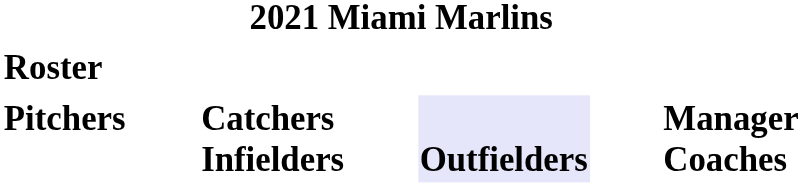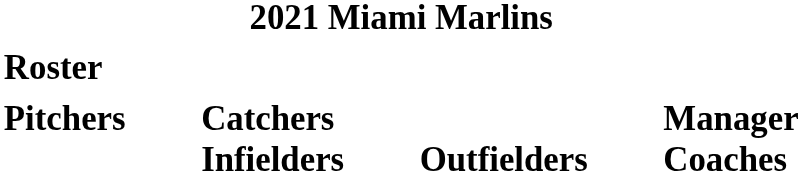(504, 158) lavender background -> (504, 158) no background
